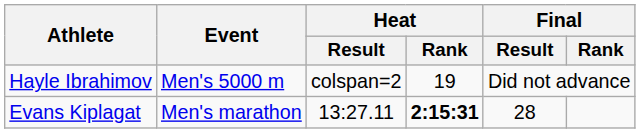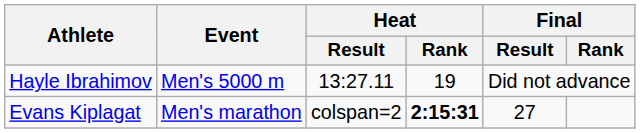(356, 81) colspan=2 -> (356, 81) 13:27.11
(356, 112) 13:27.11 -> (356, 112) colspan=2
(525, 112) 28 -> (525, 112) 27
